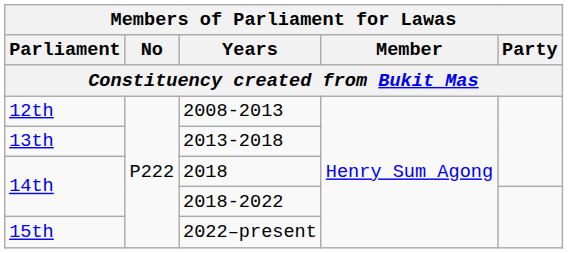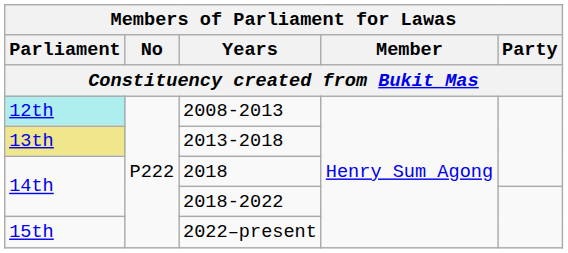(31, 111) no background -> (31, 111) paleturquoise background
(31, 141) no background -> (31, 141) khaki background
